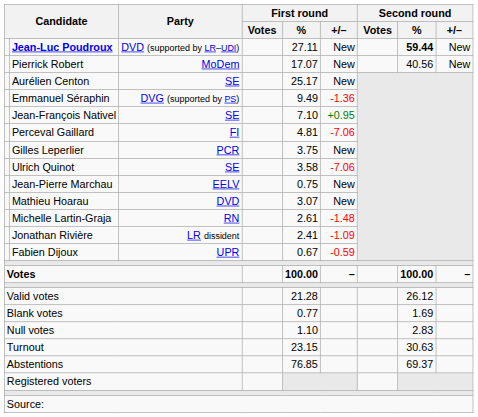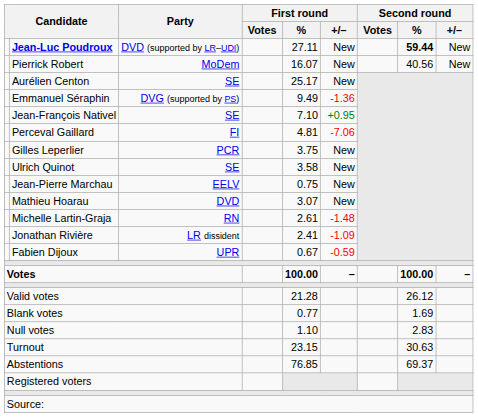(304, 64) 17.07 -> (304, 64) 16.07
(343, 167) -7.06 -> (344, 167) New
